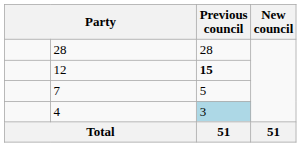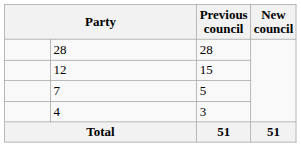(206, 70) bold -> (206, 70) normal
(203, 111) lightblue background -> (203, 111) no background
